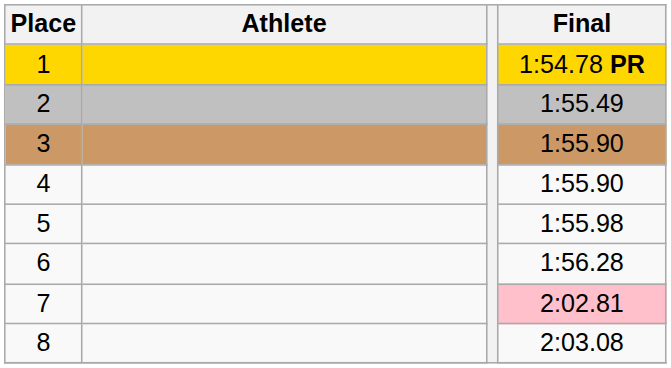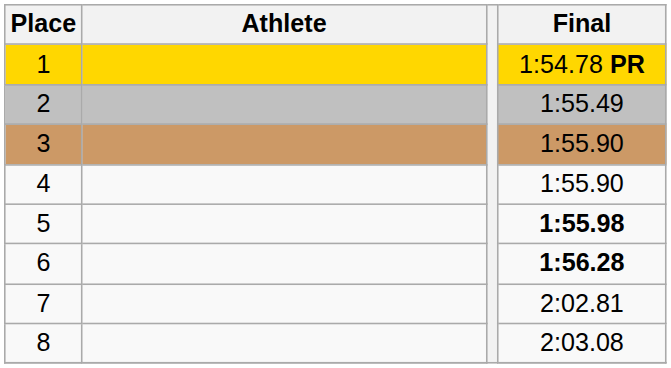(582, 223) normal -> (582, 223) bold
(582, 263) normal -> (582, 263) bold
(582, 303) pink background -> (582, 303) no background
